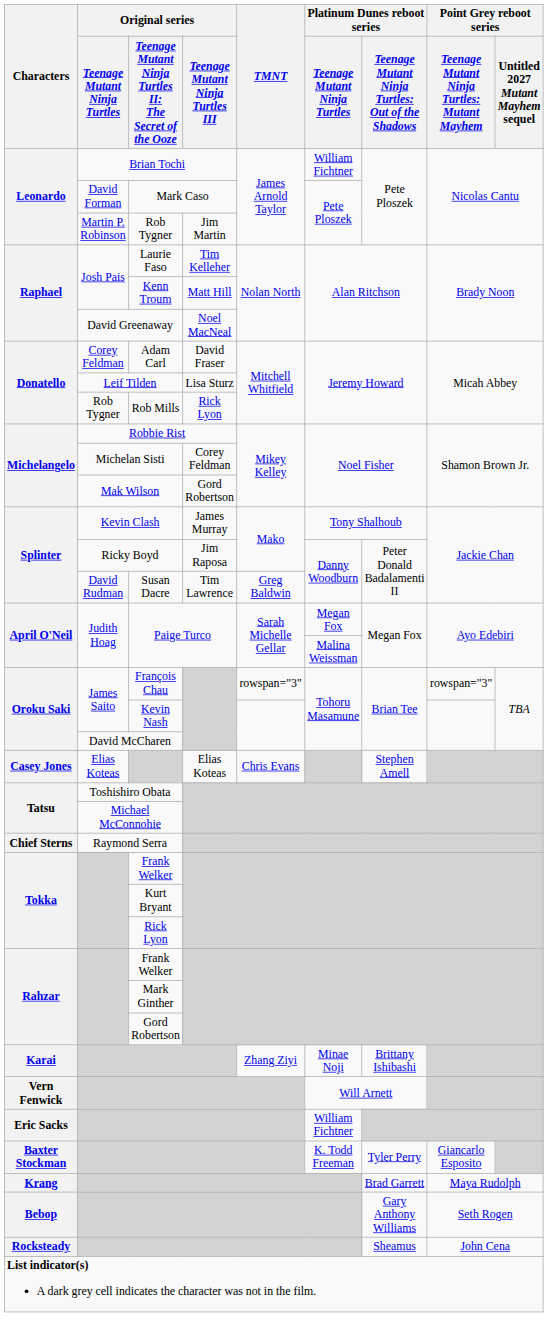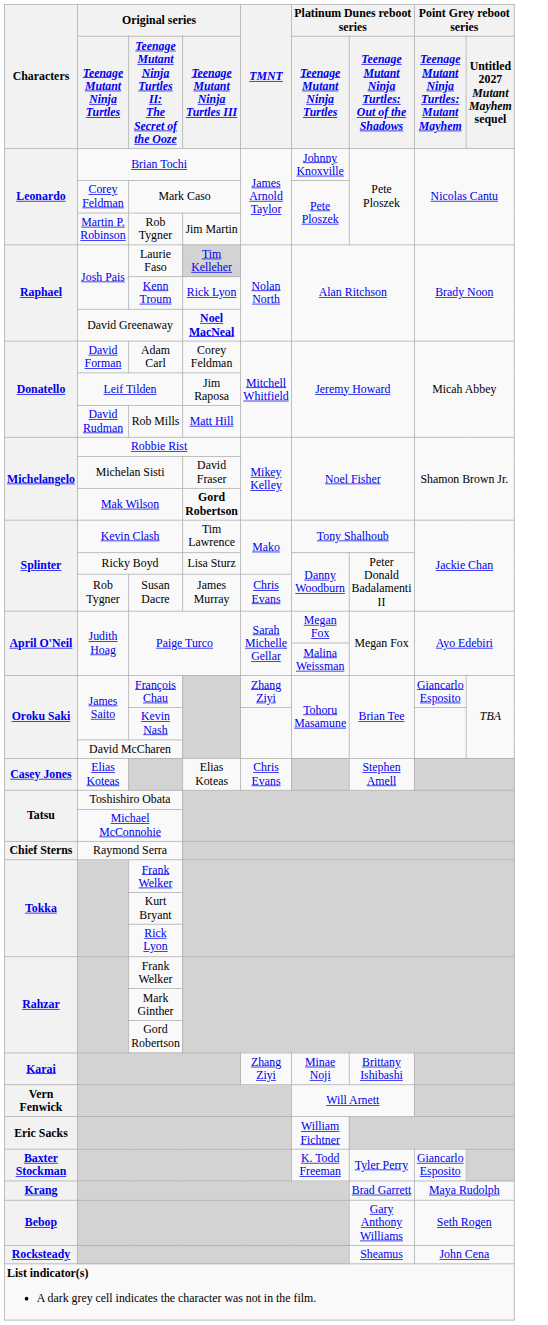(333, 164) William Fichtner -> (320, 164) Johnny Knoxville
(103, 196) David Forman -> (103, 196) Corey Feldman
(210, 260) no background -> (212, 260) lightgrey background
(210, 293) Matt Hill -> (212, 293) Rick Lyon
(210, 325) normal -> (212, 325) bold
(103, 357) Corey Feldman -> (103, 357) David Forman
(210, 357) David Fraser -> (212, 357) Corey Feldman
(210, 382) Lisa Sturz -> (212, 389) Jim Raposa
(103, 408) Rob Tygner -> (103, 421) David Rudman
(210, 408) Rick Lyon -> (212, 421) Matt Hill
(210, 458) Corey Feldman -> (212, 472) David Fraser
(210, 491) normal -> (212, 504) bold
(210, 523) James Murray -> (212, 536) Tim Lawrence
(210, 555) Jim Raposa -> (212, 563) Lisa Sturz
(103, 587) David Rudman -> (103, 592) Rob Tygner
(210, 587) Tim Lawrence -> (212, 592) James Murray
(271, 587) Greg Baldwin -> (266, 592) Chris Evans
(271, 683) rowspan="3" -> (266, 691) Zhang Ziyi
(461, 683) rowspan="3" -> (440, 691) Giancarlo Esposito
